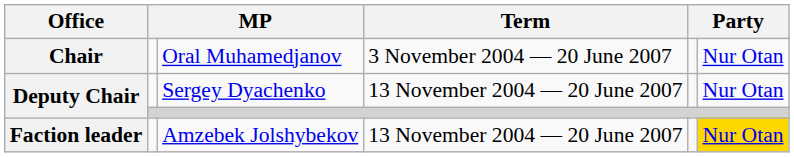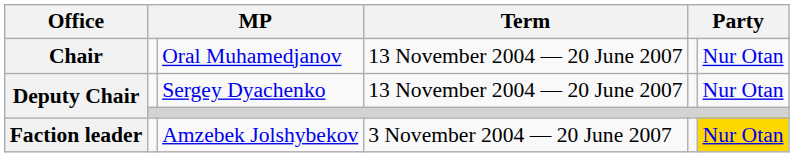(520, 55) 3 November 2004 — 20 June 2007 -> (525, 55) 13 November 2004 — 20 June 2007
(525, 134) 13 November 2004 — 20 June 2007 -> (520, 134) 3 November 2004 — 20 June 2007
